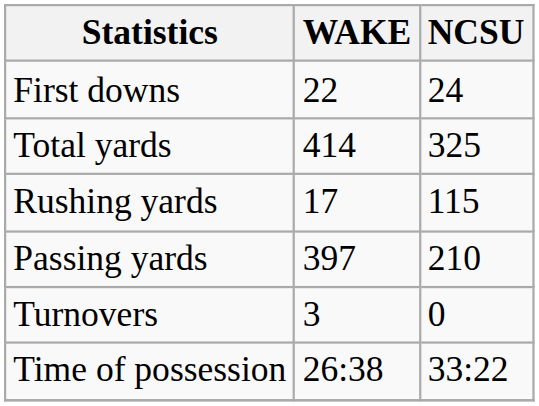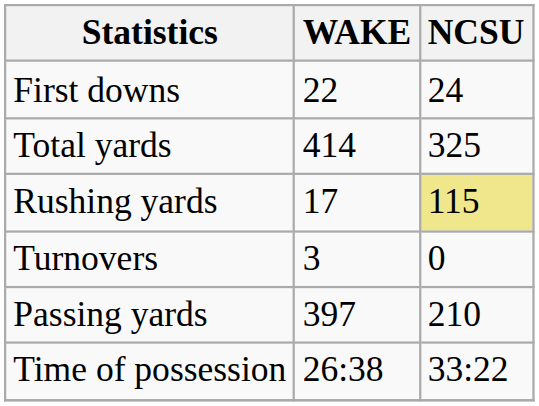(454, 201) no background -> (454, 201) khaki background
rows swapped: (110, 257) <-> (86, 314)
